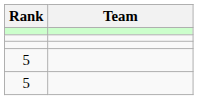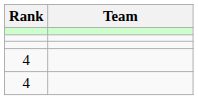(26, 59) 5 -> (26, 59) 4
(26, 83) 5 -> (26, 83) 4
